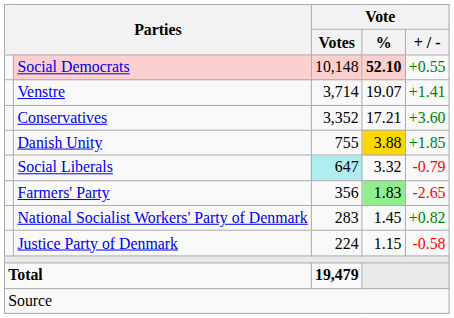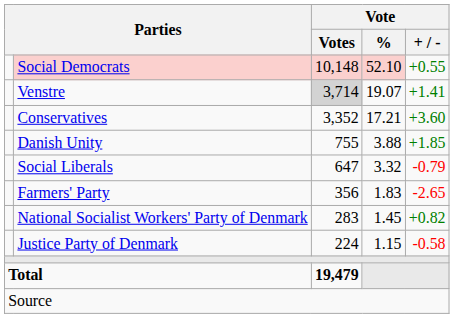(384, 67) bold -> (384, 67) normal
(341, 92) no background -> (341, 92) lightgrey background
(388, 142) gold background -> (388, 142) no background
(347, 167) paleturquoise background -> (347, 167) no background
(388, 192) lightgreen background -> (388, 192) no background
